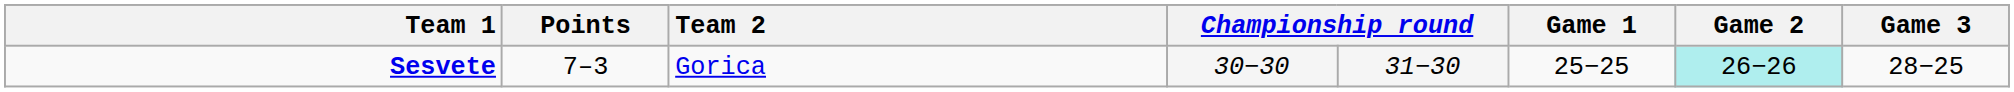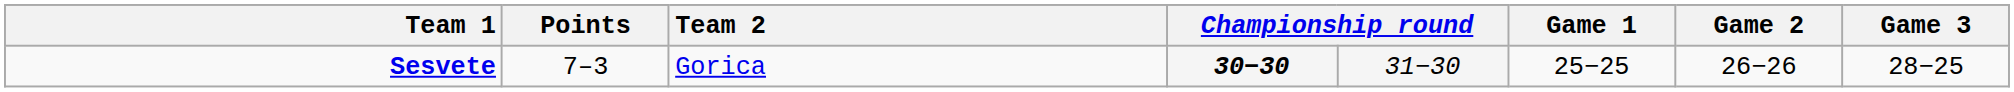(1252, 67) normal -> (1252, 67) bold
(1759, 67) paleturquoise background -> (1759, 67) no background
